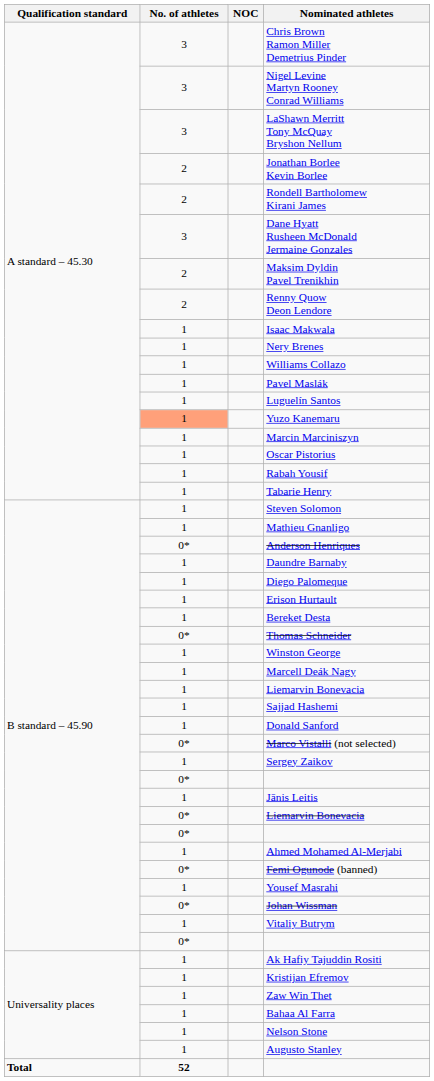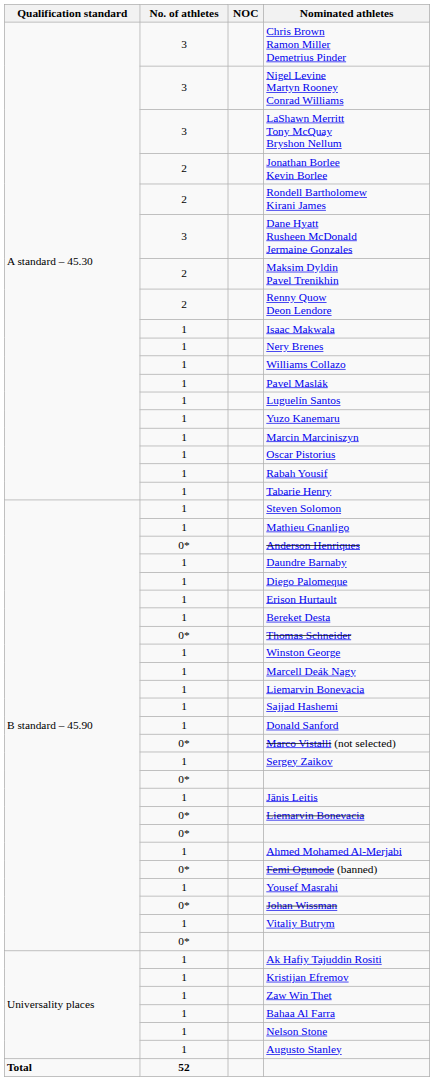(184, 419) lightsalmon background -> (184, 419) no background
